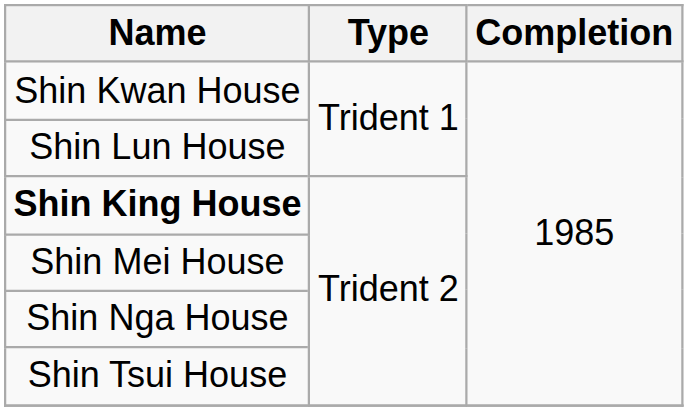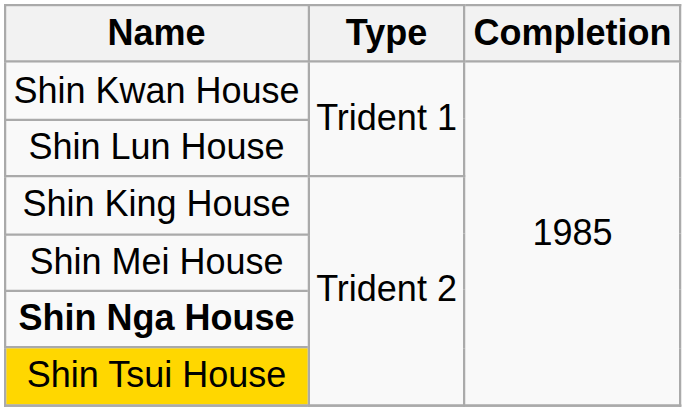(157, 204) bold -> (157, 204) normal
(157, 318) normal -> (157, 318) bold
(157, 375) no background -> (156, 375) gold background
